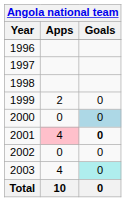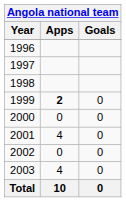(60, 100) normal -> (60, 100) bold
(100, 118) lightblue background -> (100, 118) no background
(60, 135) pink background -> (60, 135) no background
(100, 135) bold -> (100, 135) normal
(100, 170) paleturquoise background -> (100, 170) no background
